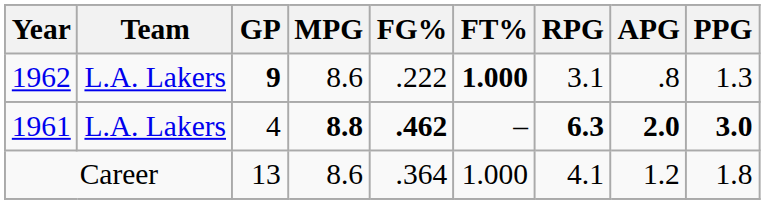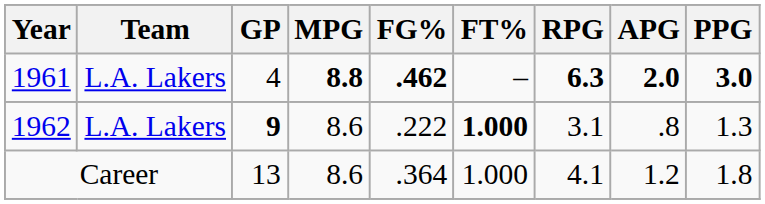rows swapped: (41, 126) <-> (41, 77)
